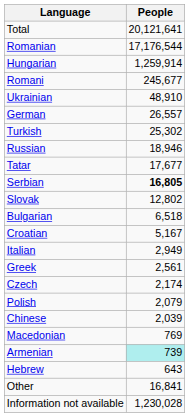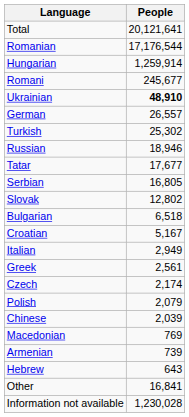(166, 98) normal -> (166, 98) bold
(166, 183) bold -> (166, 183) normal
(173, 353) paleturquoise background -> (173, 353) no background
